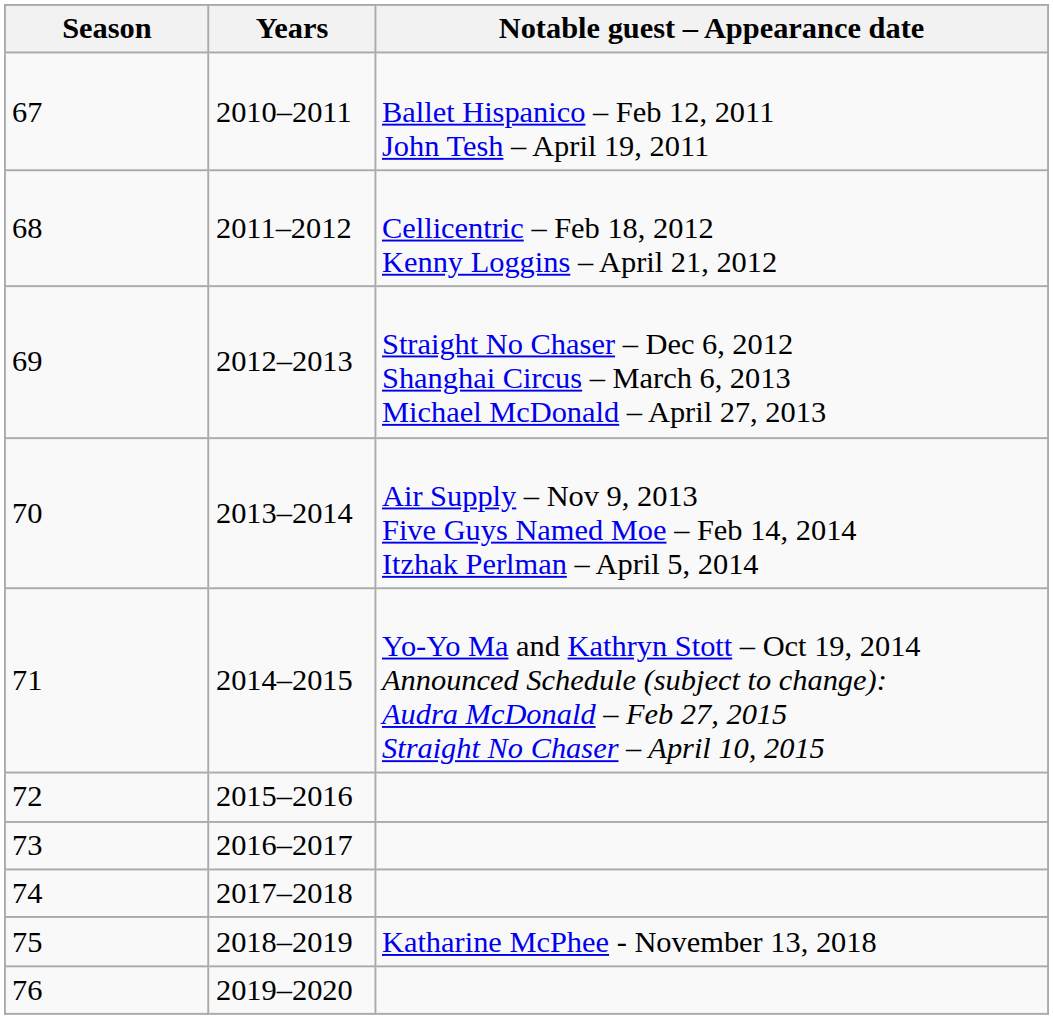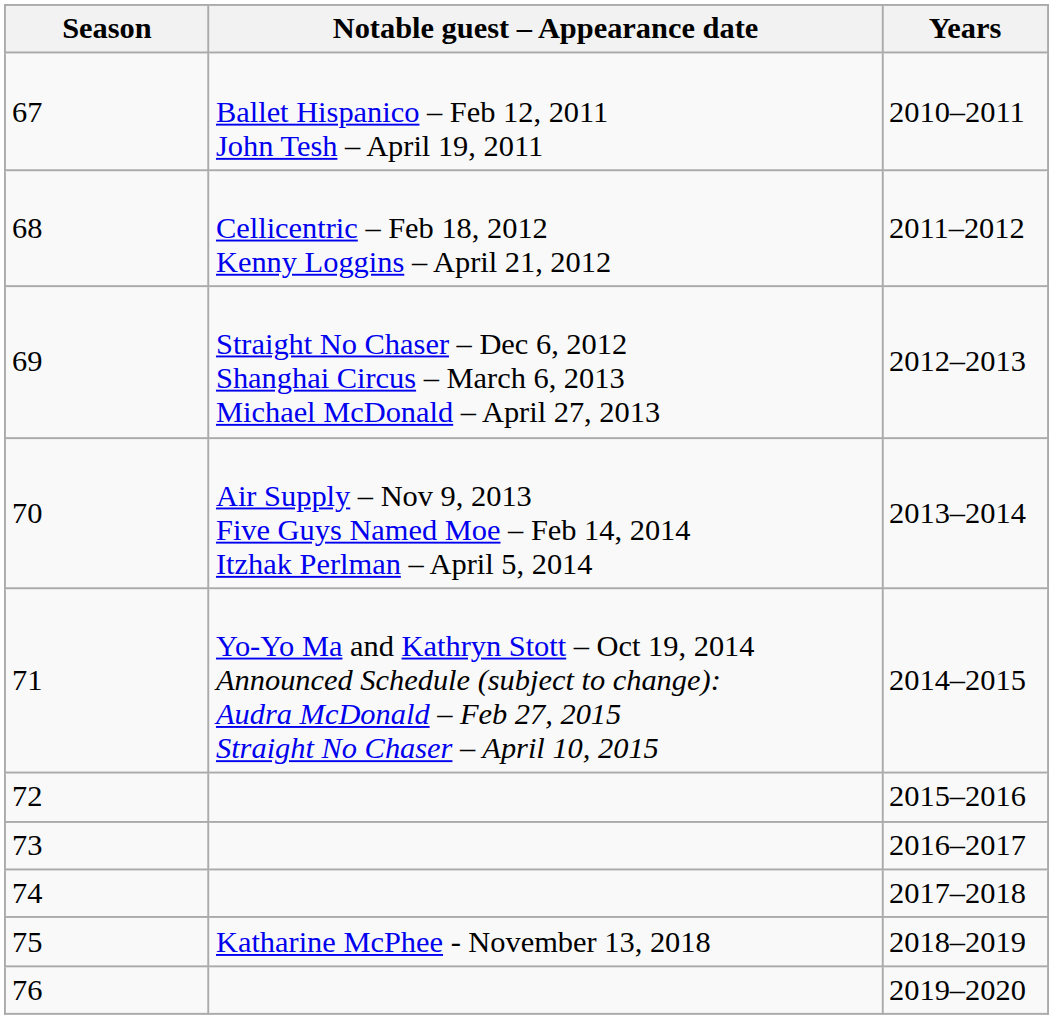columns swapped: (292, 28) <-> (711, 28)
